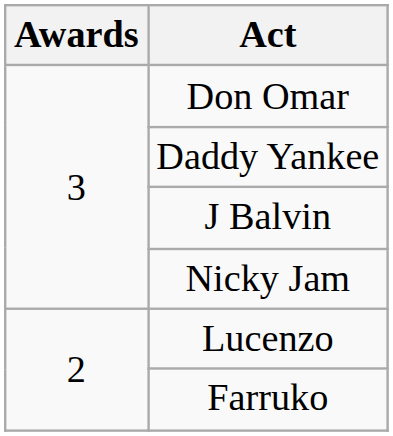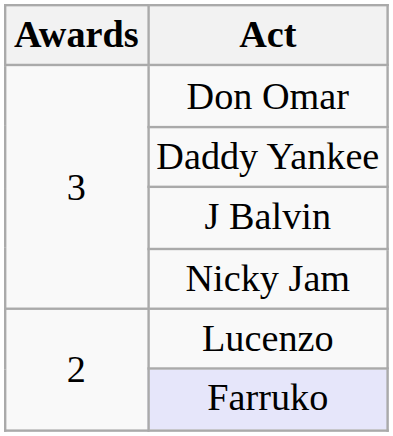(268, 398) no background -> (268, 398) lavender background
